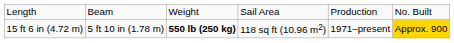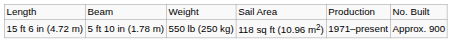(202, 29) bold -> (201, 29) normal
(421, 29) gold background -> (419, 29) no background
